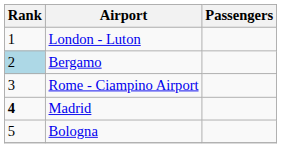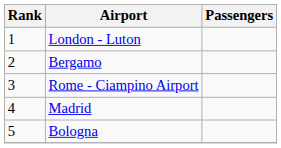(11, 62) lightblue background -> (11, 62) no background
(11, 108) bold -> (11, 108) normal
